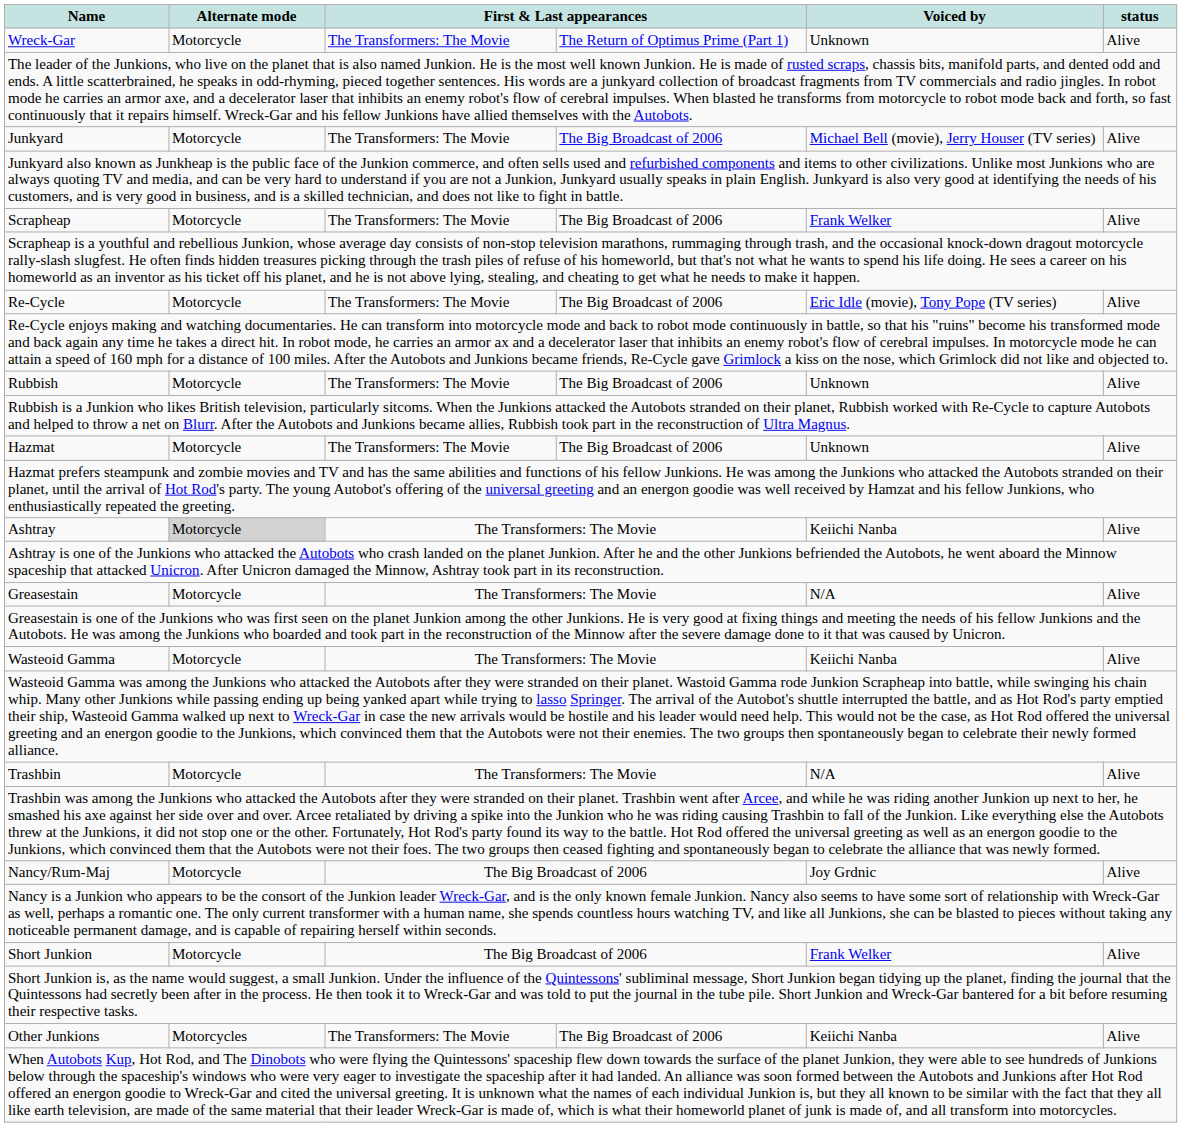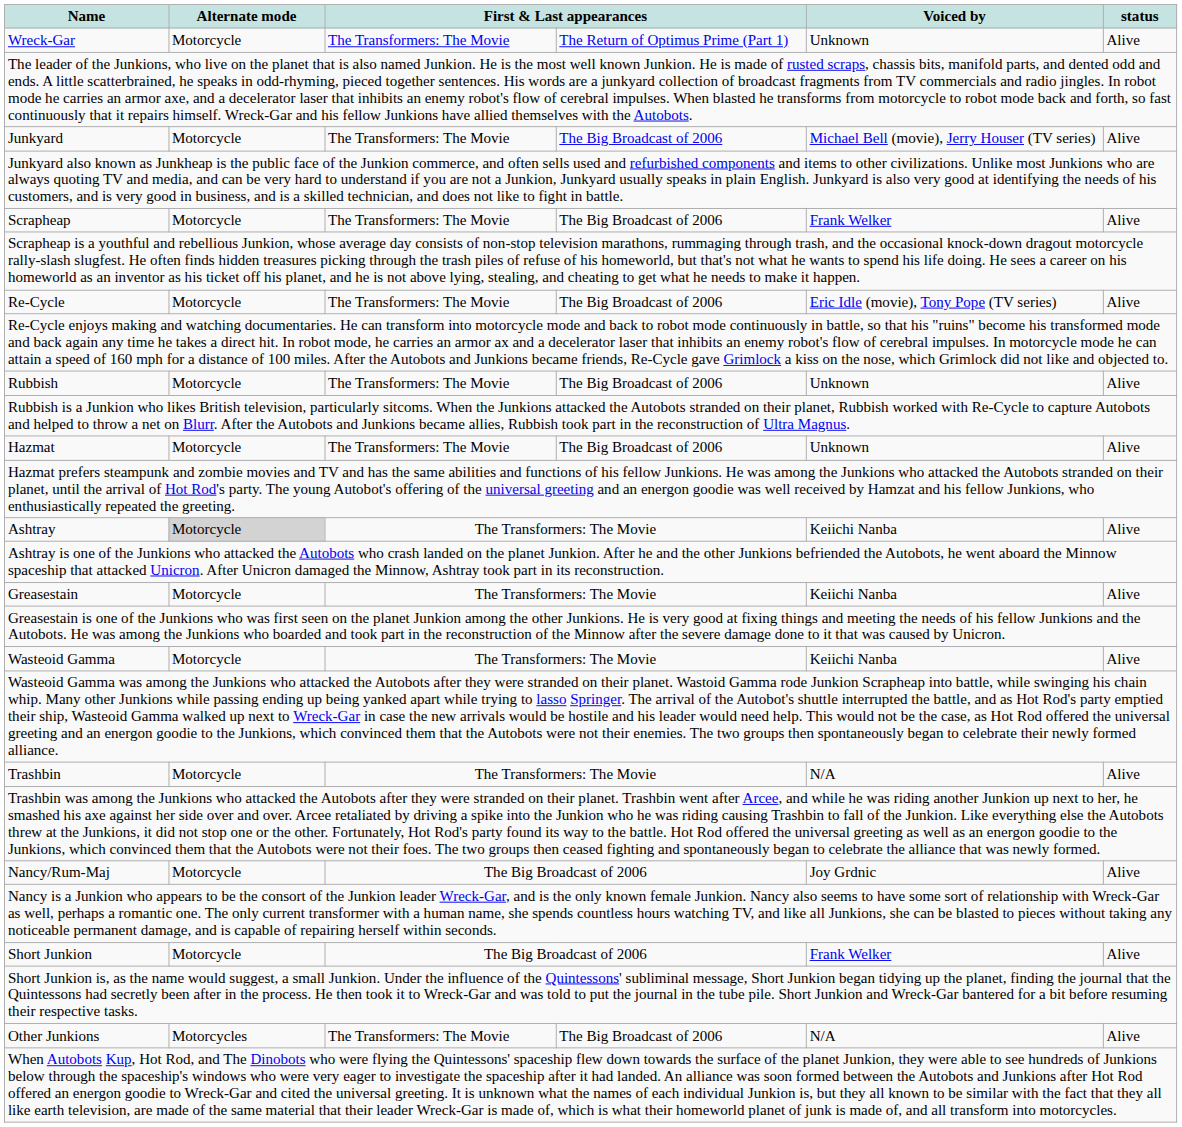(823, 594) N/A -> (853, 594) Keiichi Nanba
(853, 1035) Keiichi Nanba -> (823, 1035) N/A
